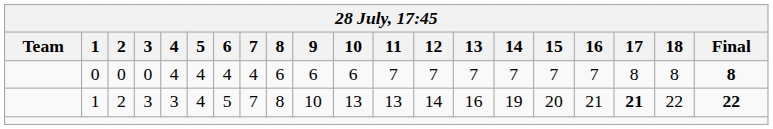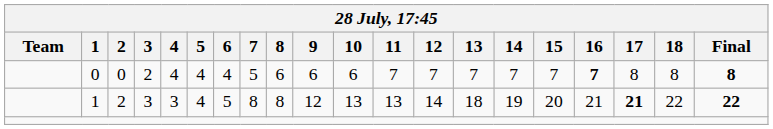(148, 74) 0 -> (148, 74) 2
(253, 74) 4 -> (253, 74) 5
(594, 74) normal -> (594, 74) bold
(253, 102) 7 -> (253, 102) 8
(313, 102) 10 -> (313, 102) 12
(474, 102) 16 -> (474, 102) 18
